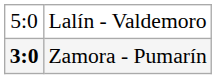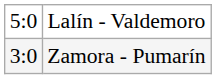(24, 55) bold -> (23, 55) normal
